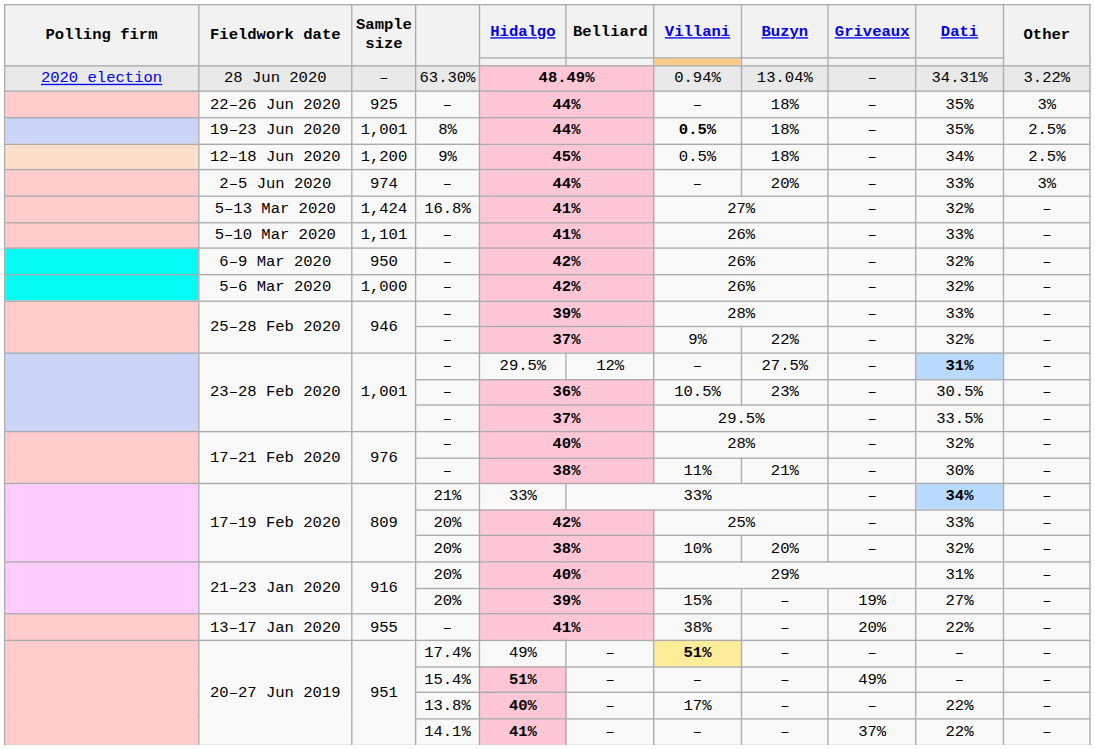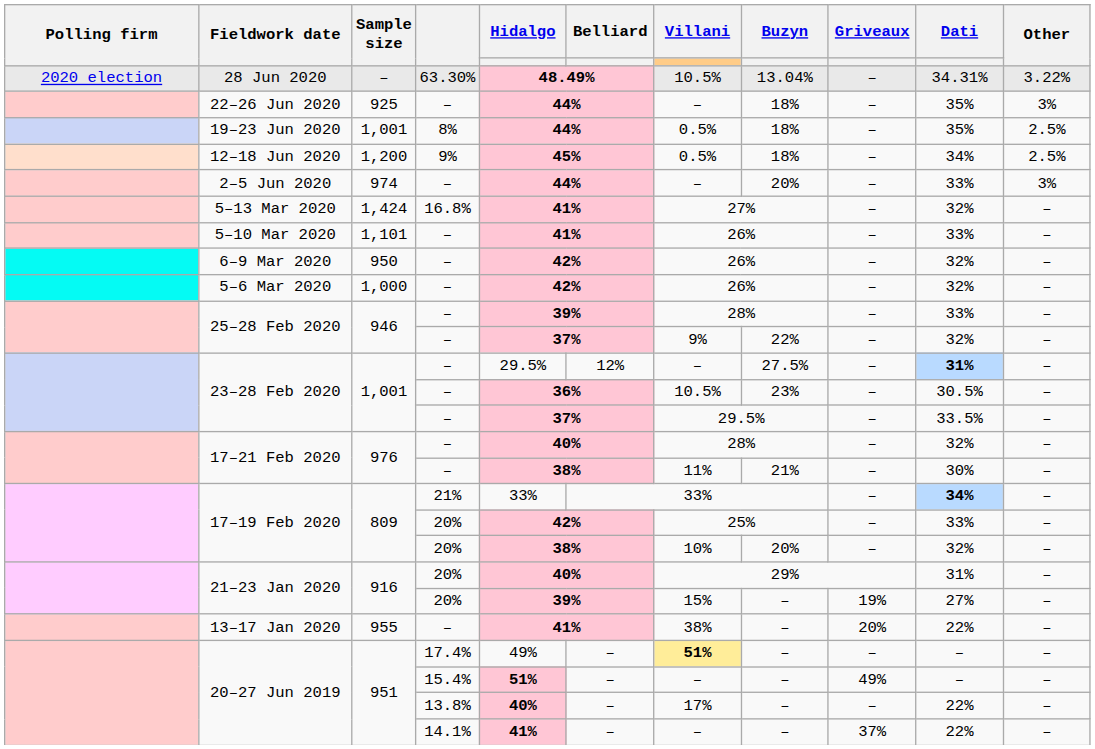(698, 78) 0.94% -> (698, 78) 10.5%
(698, 130) bold -> (698, 130) normal
